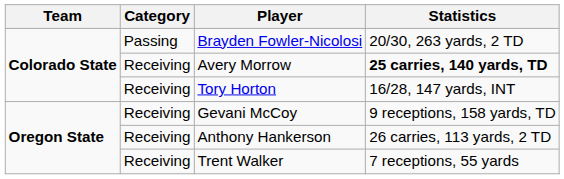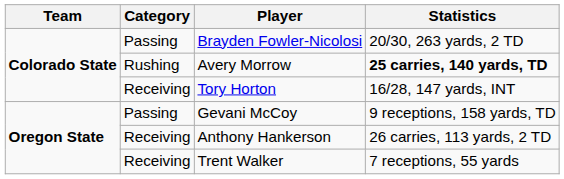(157, 64) Receiving -> (152, 64) Rushing
(157, 113) Receiving -> (151, 113) Passing
